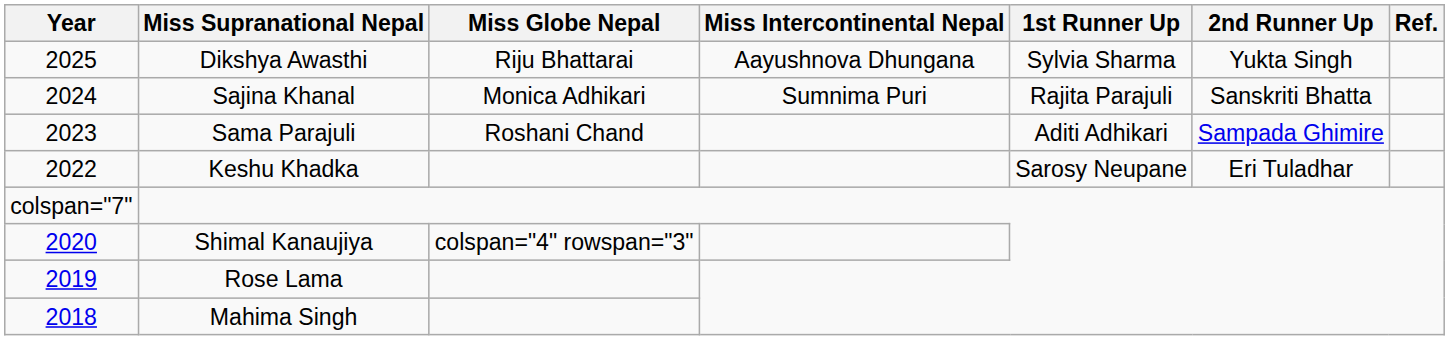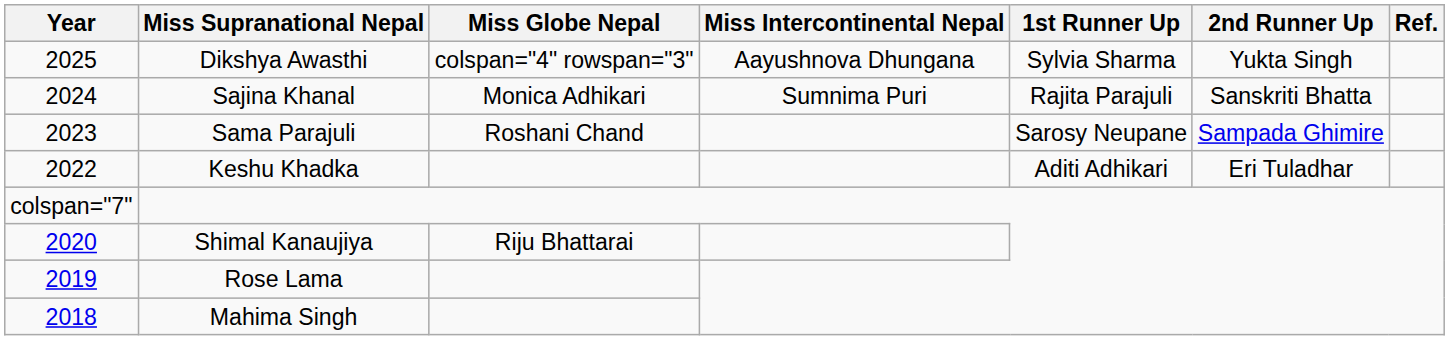(564, 60) Riju Bhattarai -> (564, 60) colspan="4" rowspan="3"
(1101, 133) Aditi Adhikari -> (1101, 133) Sarosy Neupane
(1101, 170) Sarosy Neupane -> (1101, 170) Aditi Adhikari
(564, 243) colspan="4" rowspan="3" -> (564, 243) Riju Bhattarai
